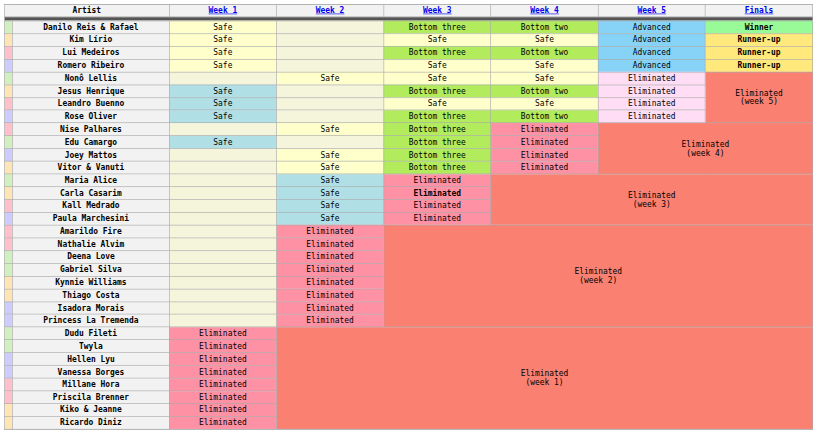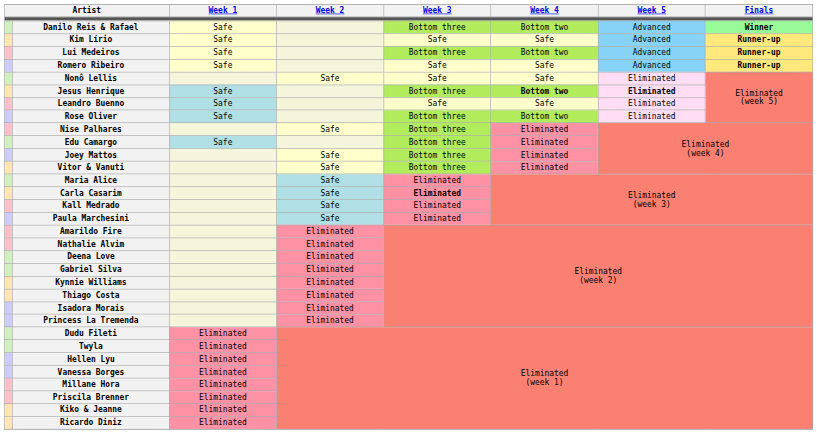(545, 91) normal -> (545, 91) bold
(652, 91) normal -> (652, 91) bold
